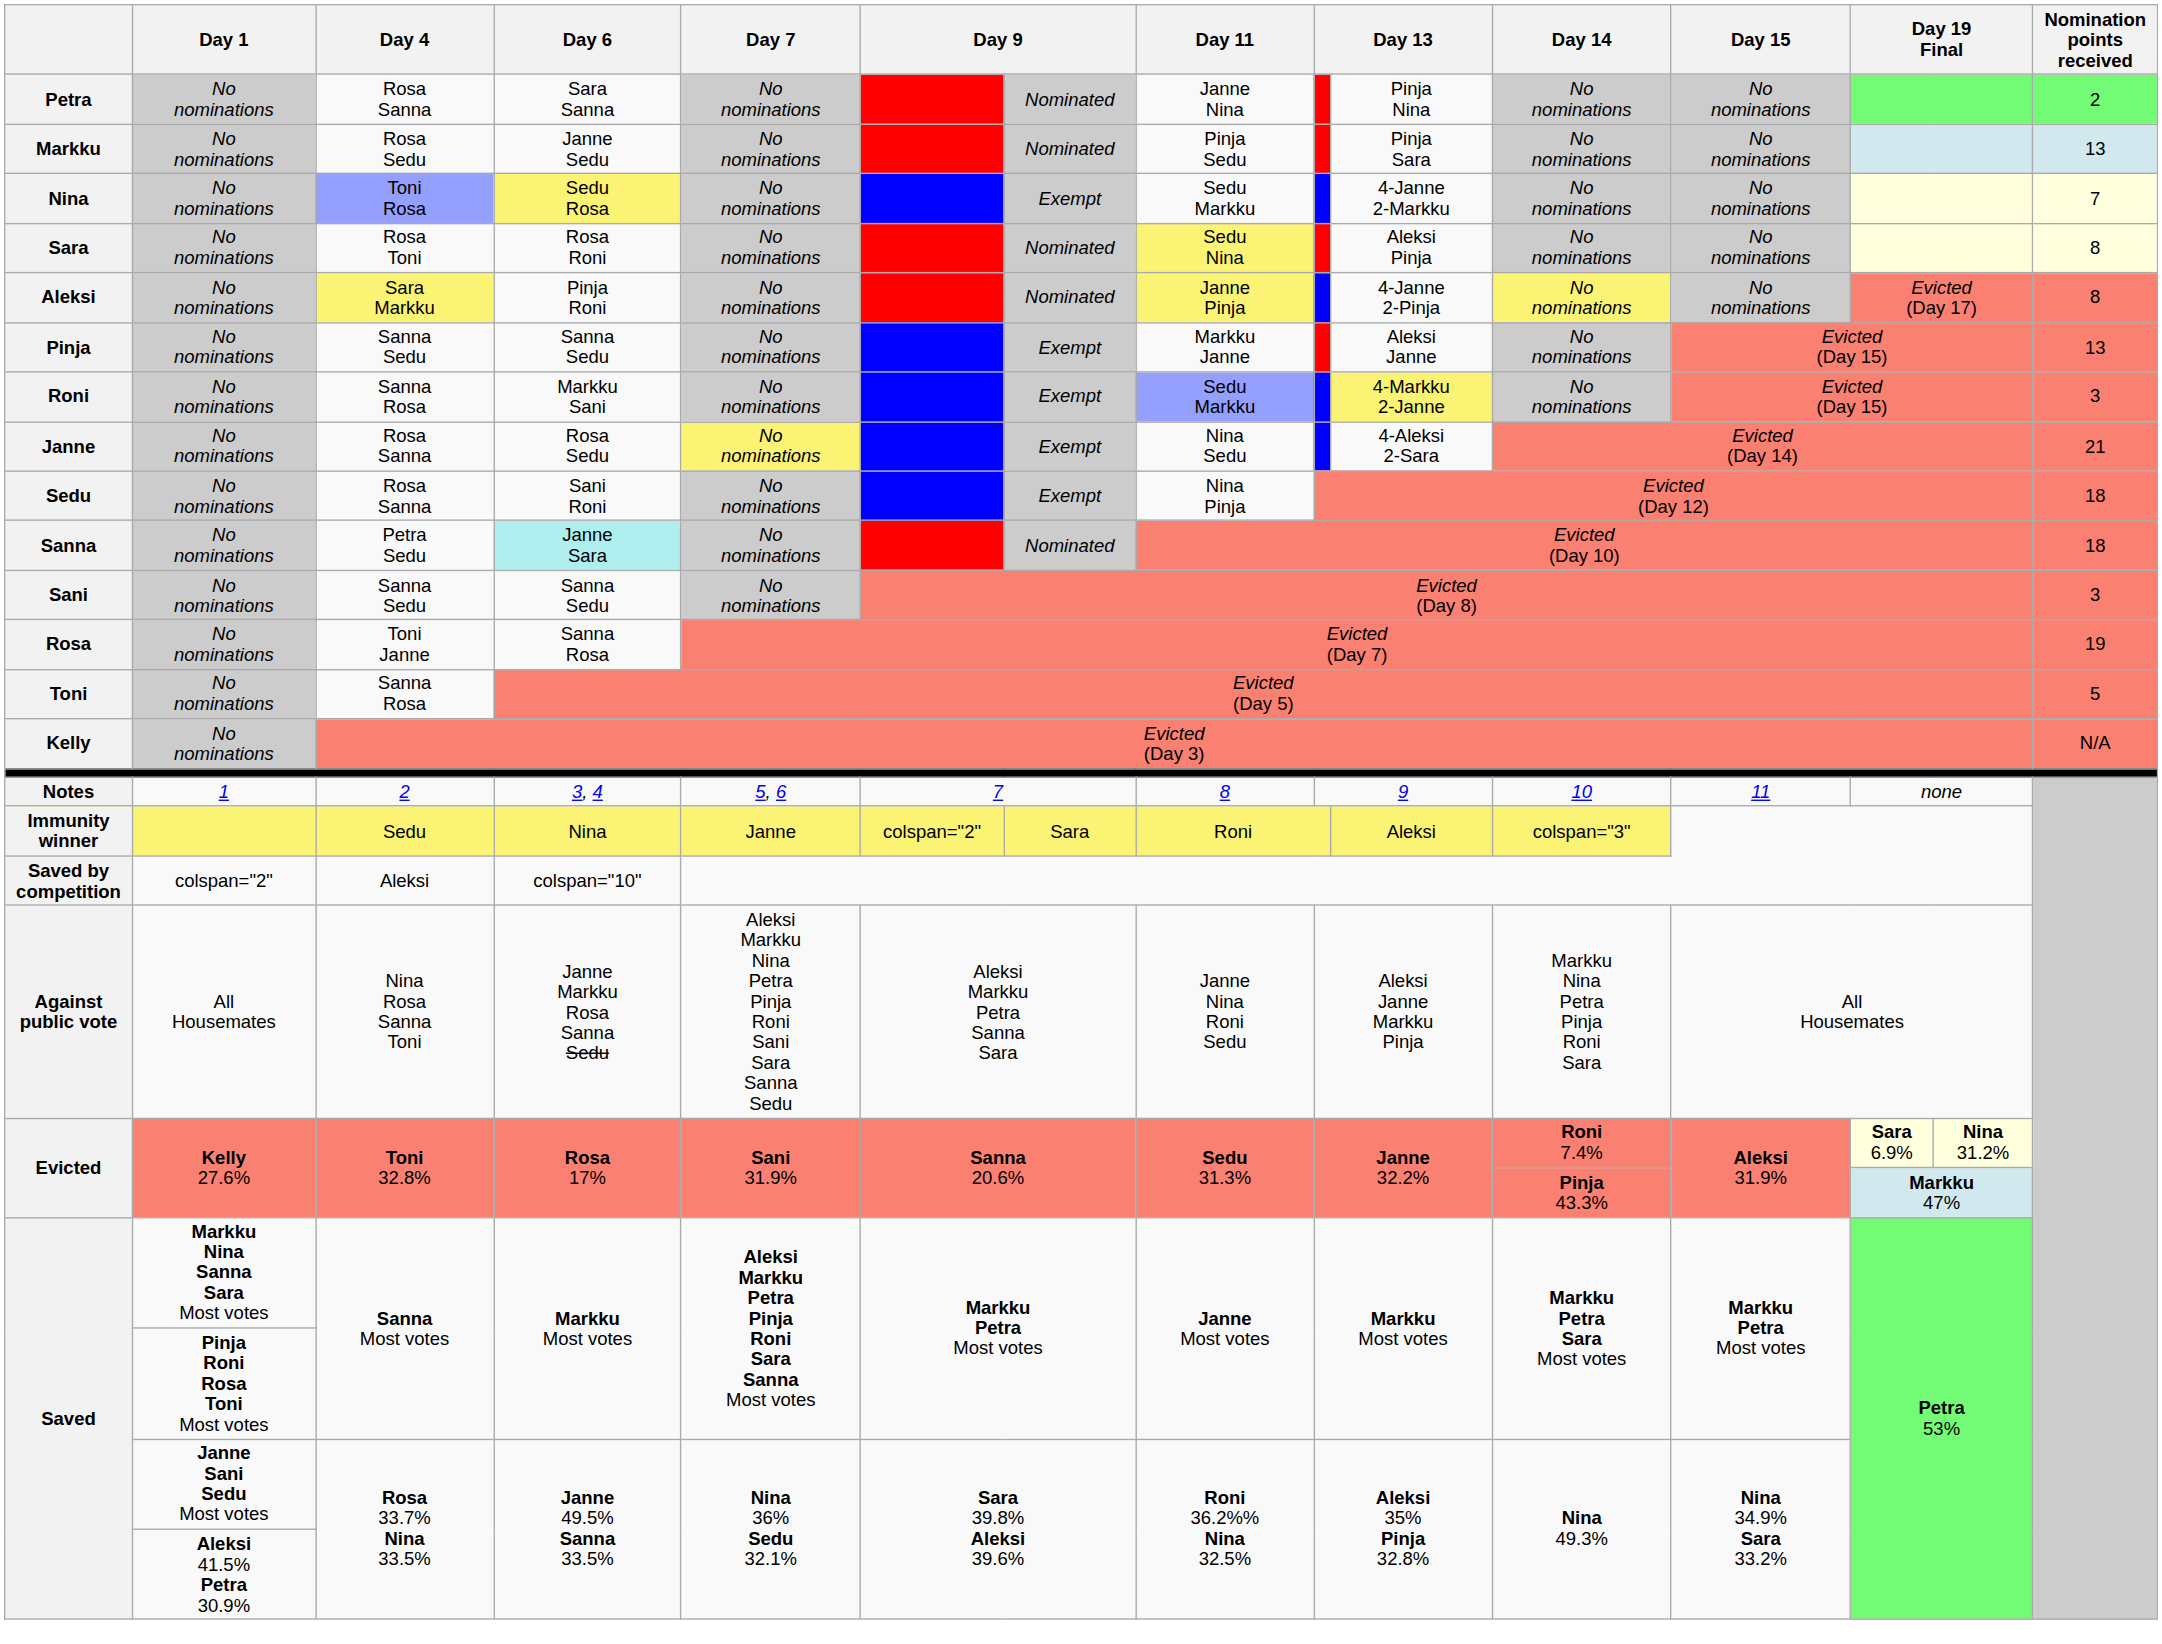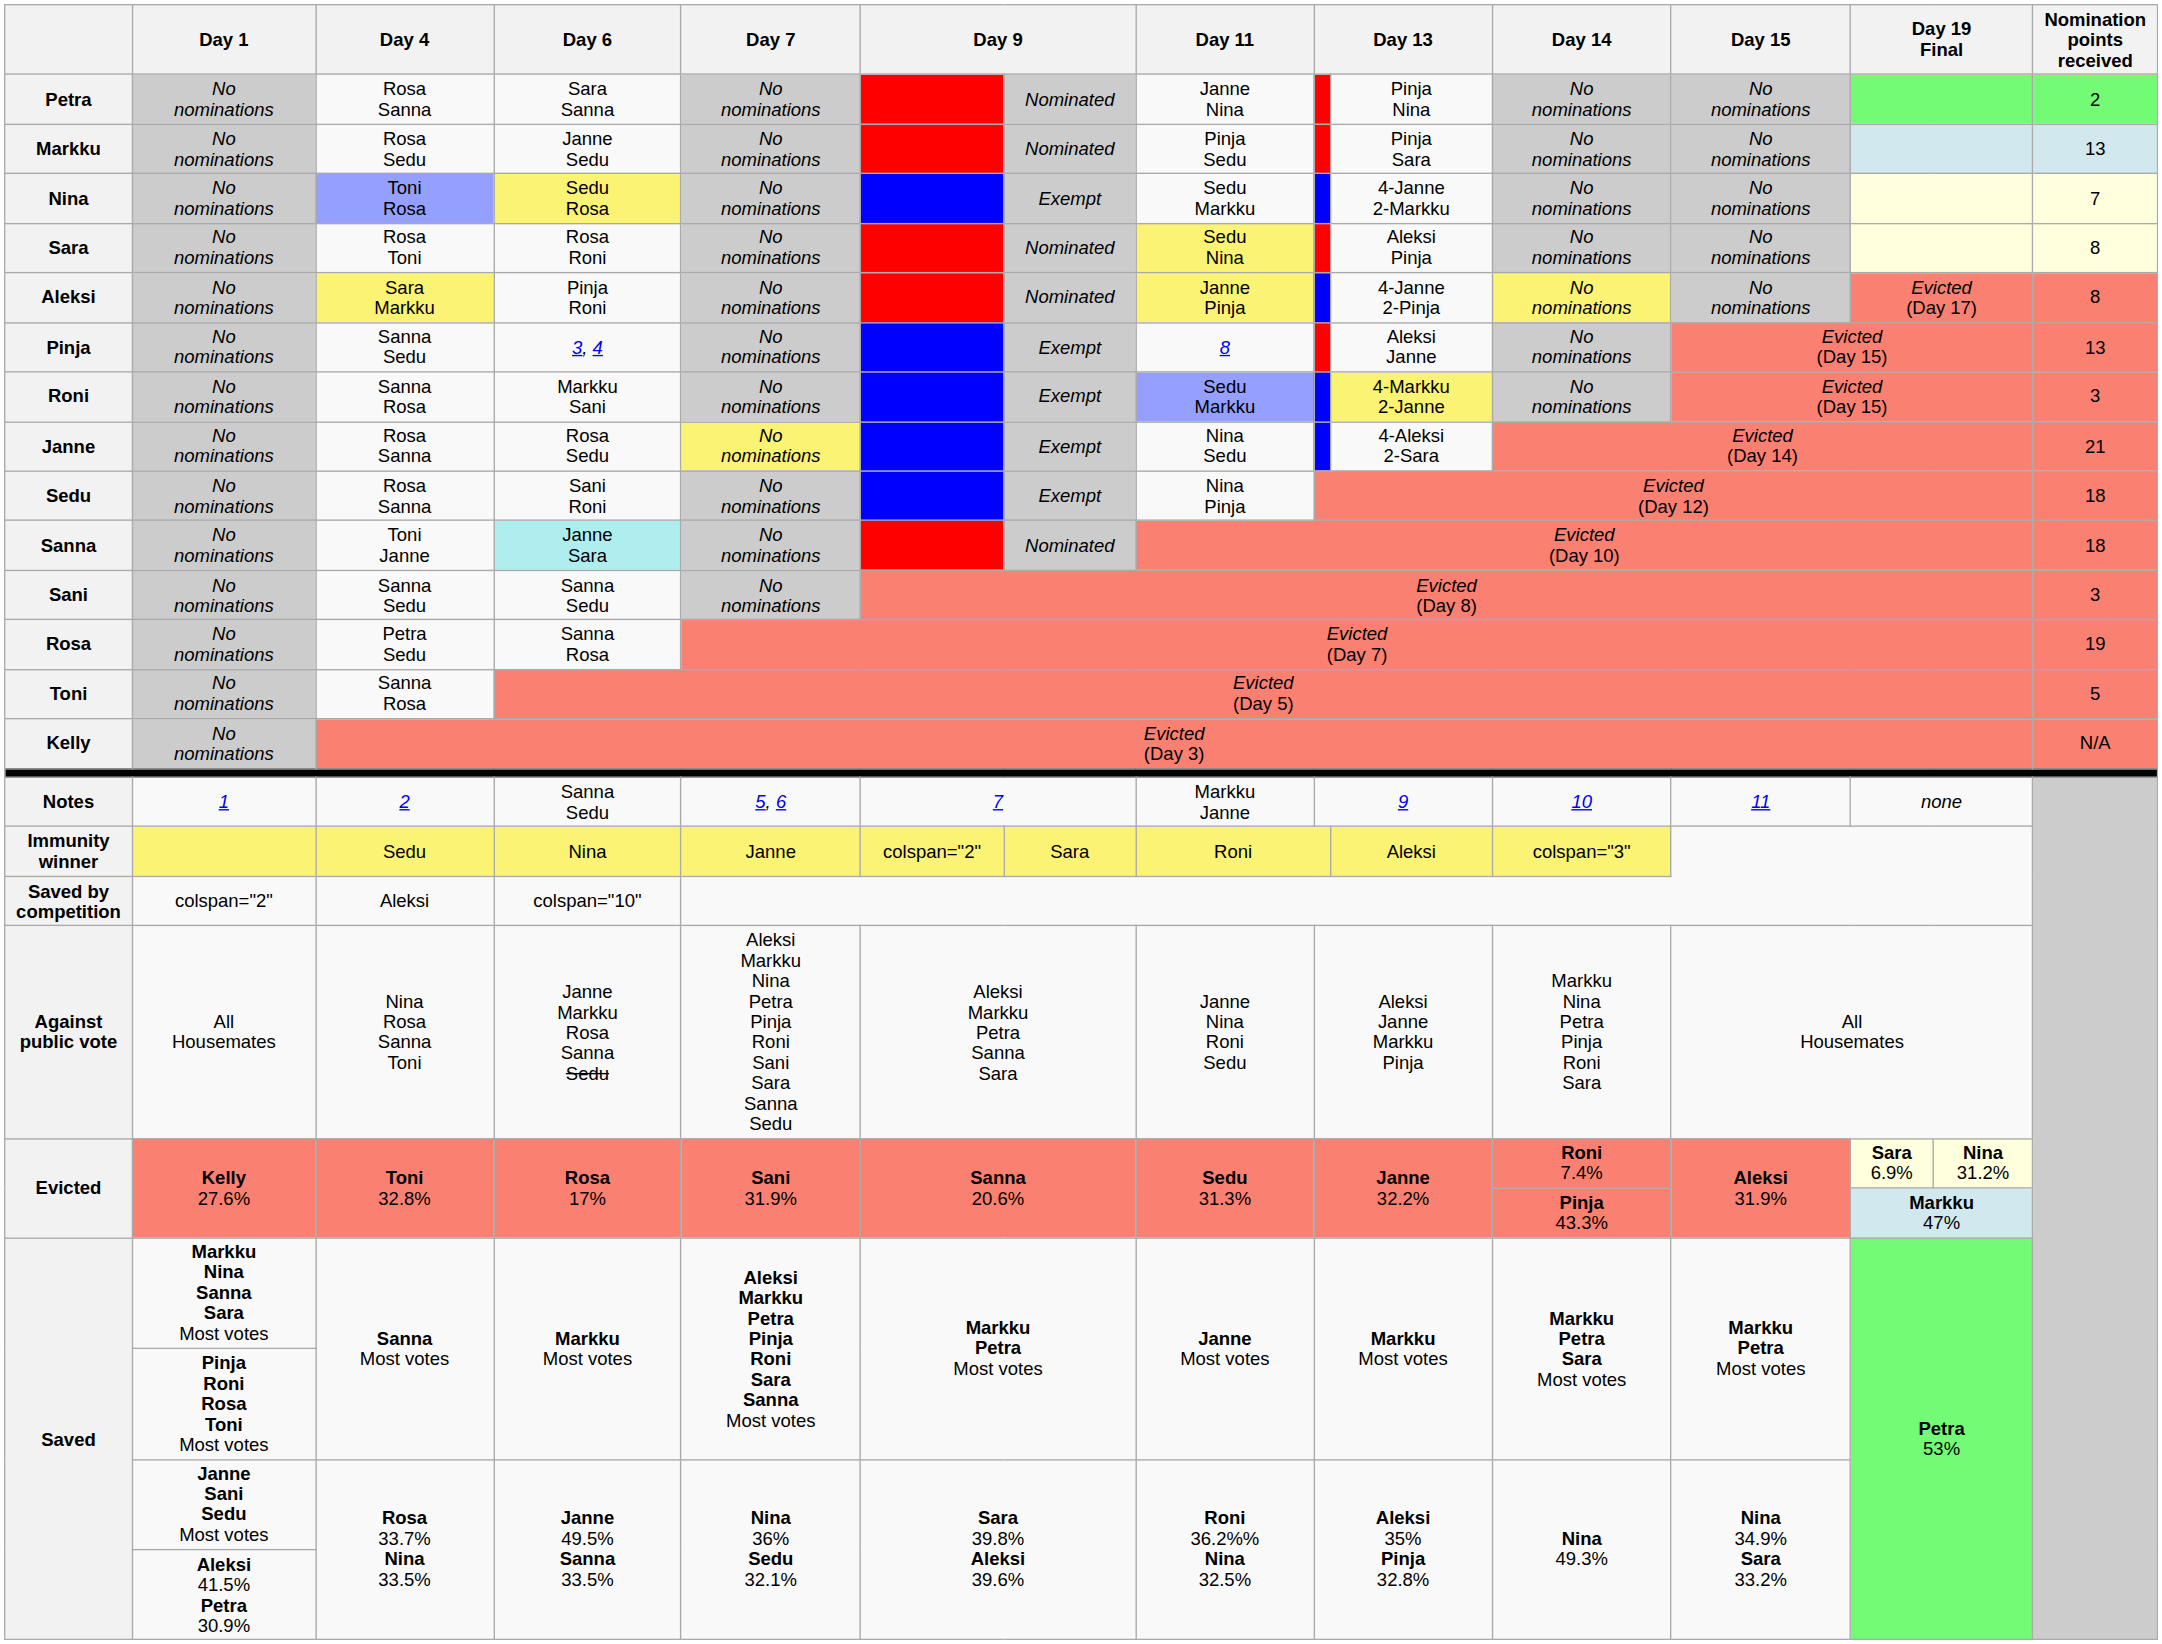(587, 347) Sanna Sedu -> (587, 347) 3, 4
(1225, 347) Markku Janne -> (1225, 347) 8
(405, 545) Petra Sedu -> (405, 545) Toni Janne
(405, 644) Toni Janne -> (405, 644) Petra Sedu
(587, 791) 3, 4 -> (587, 802) Sanna Sedu
(1225, 791) 8 -> (1225, 802) Markku Janne
